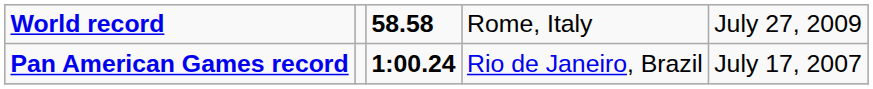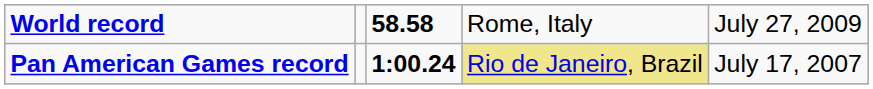(585, 63) no background -> (585, 63) khaki background
